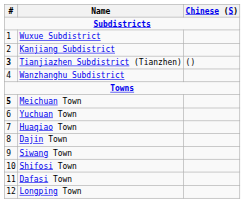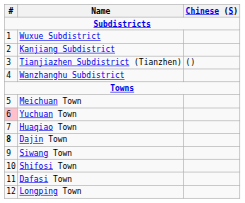(9, 62) bold -> (9, 62) normal
(9, 101) bold -> (9, 101) normal
(9, 114) no background -> (9, 114) pink background
(9, 140) normal -> (9, 140) bold
